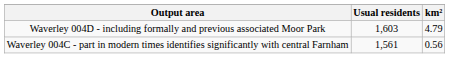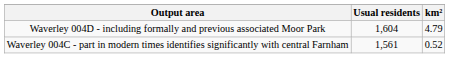(387, 28) 1,603 -> (387, 28) 1,604
(434, 45) 0.56 -> (434, 45) 0.52
